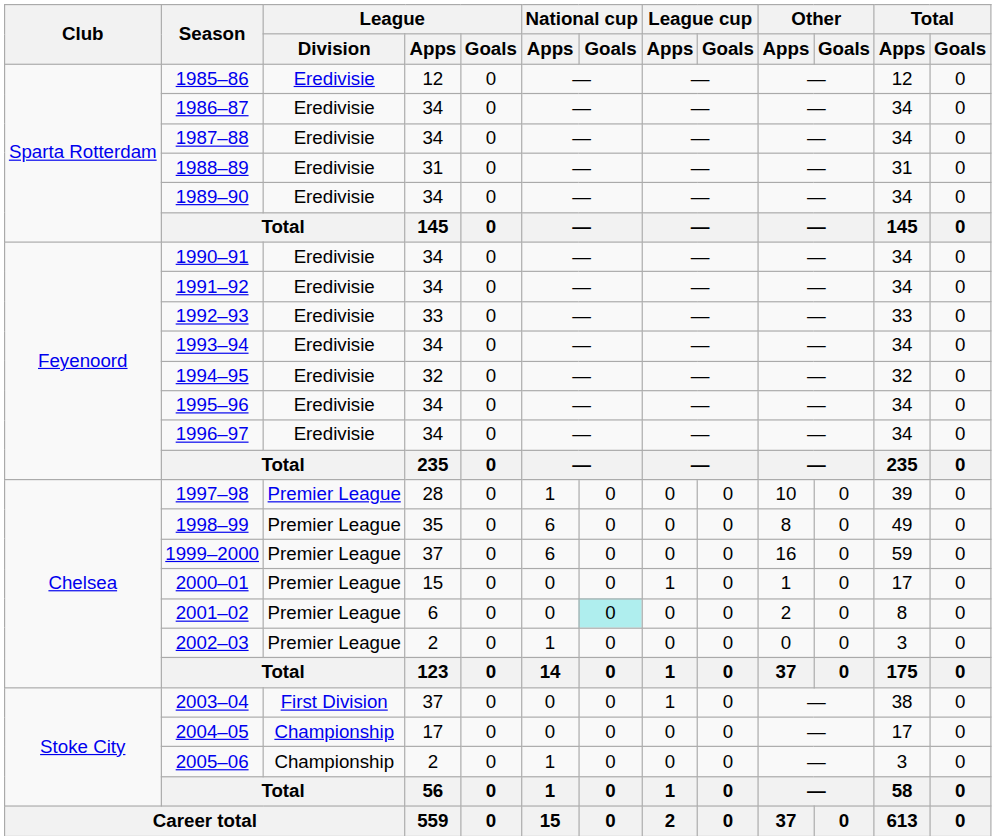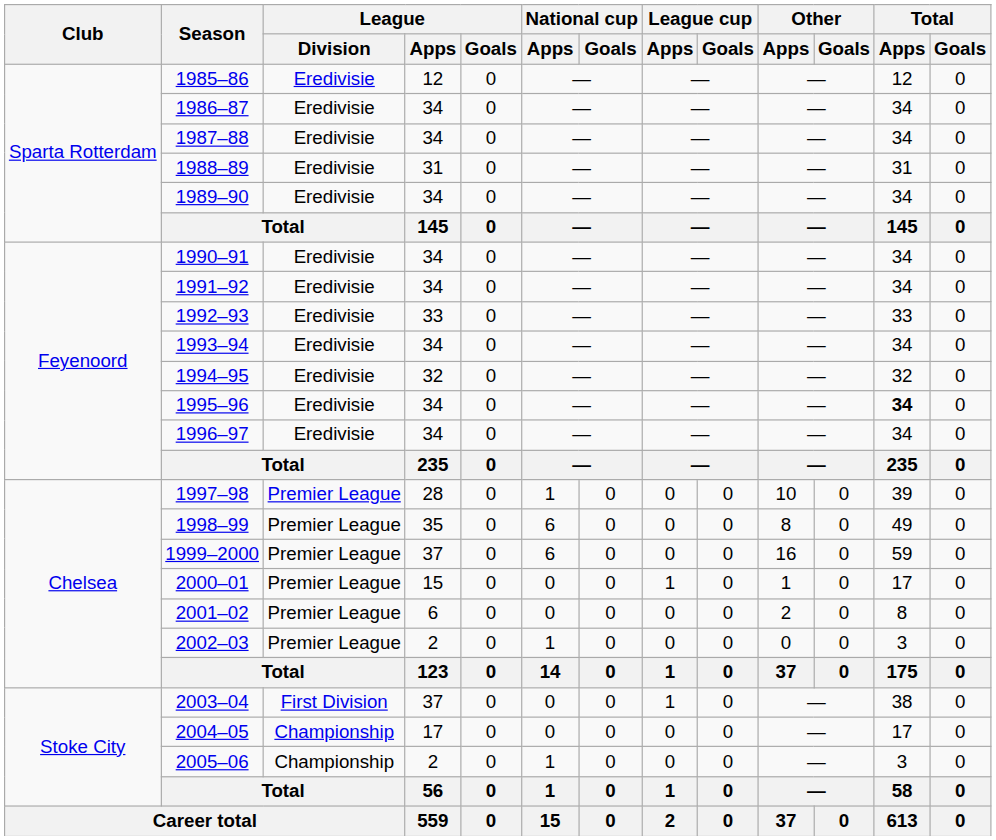(902, 405) normal -> (902, 405) bold
(611, 613) paleturquoise background -> (611, 613) no background
